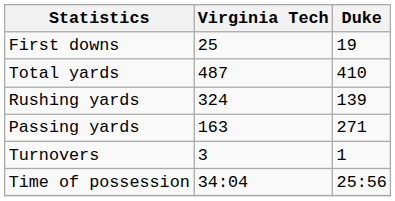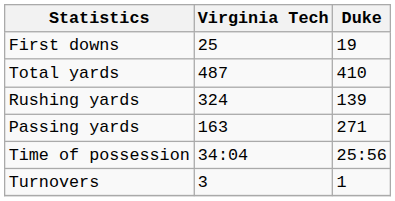rows swapped: (54, 155) <-> (99, 182)
